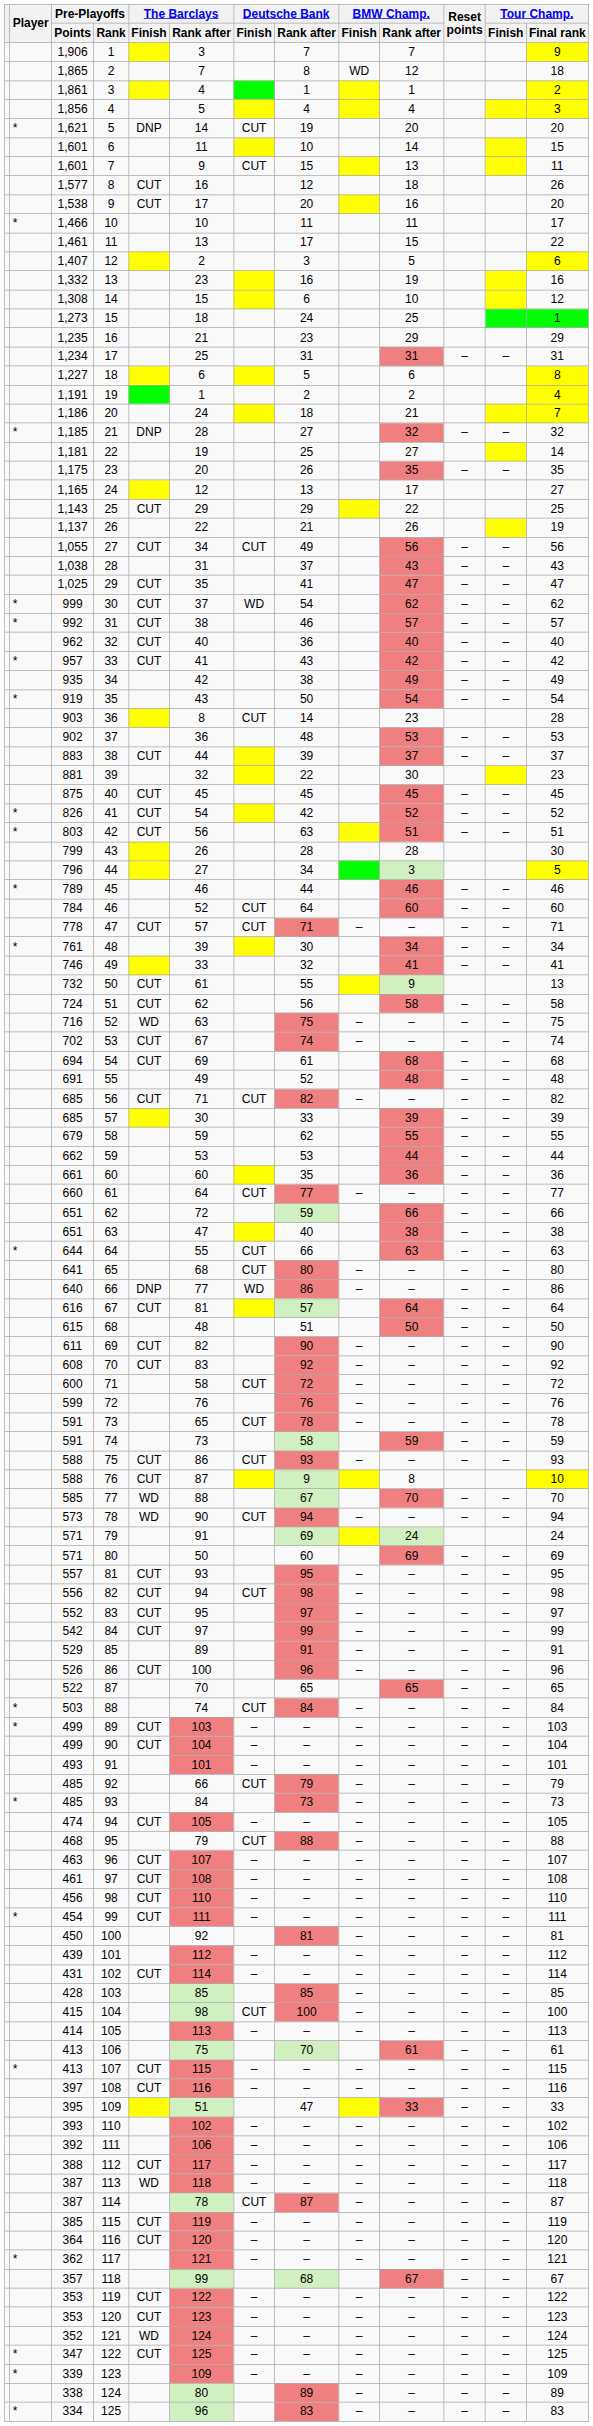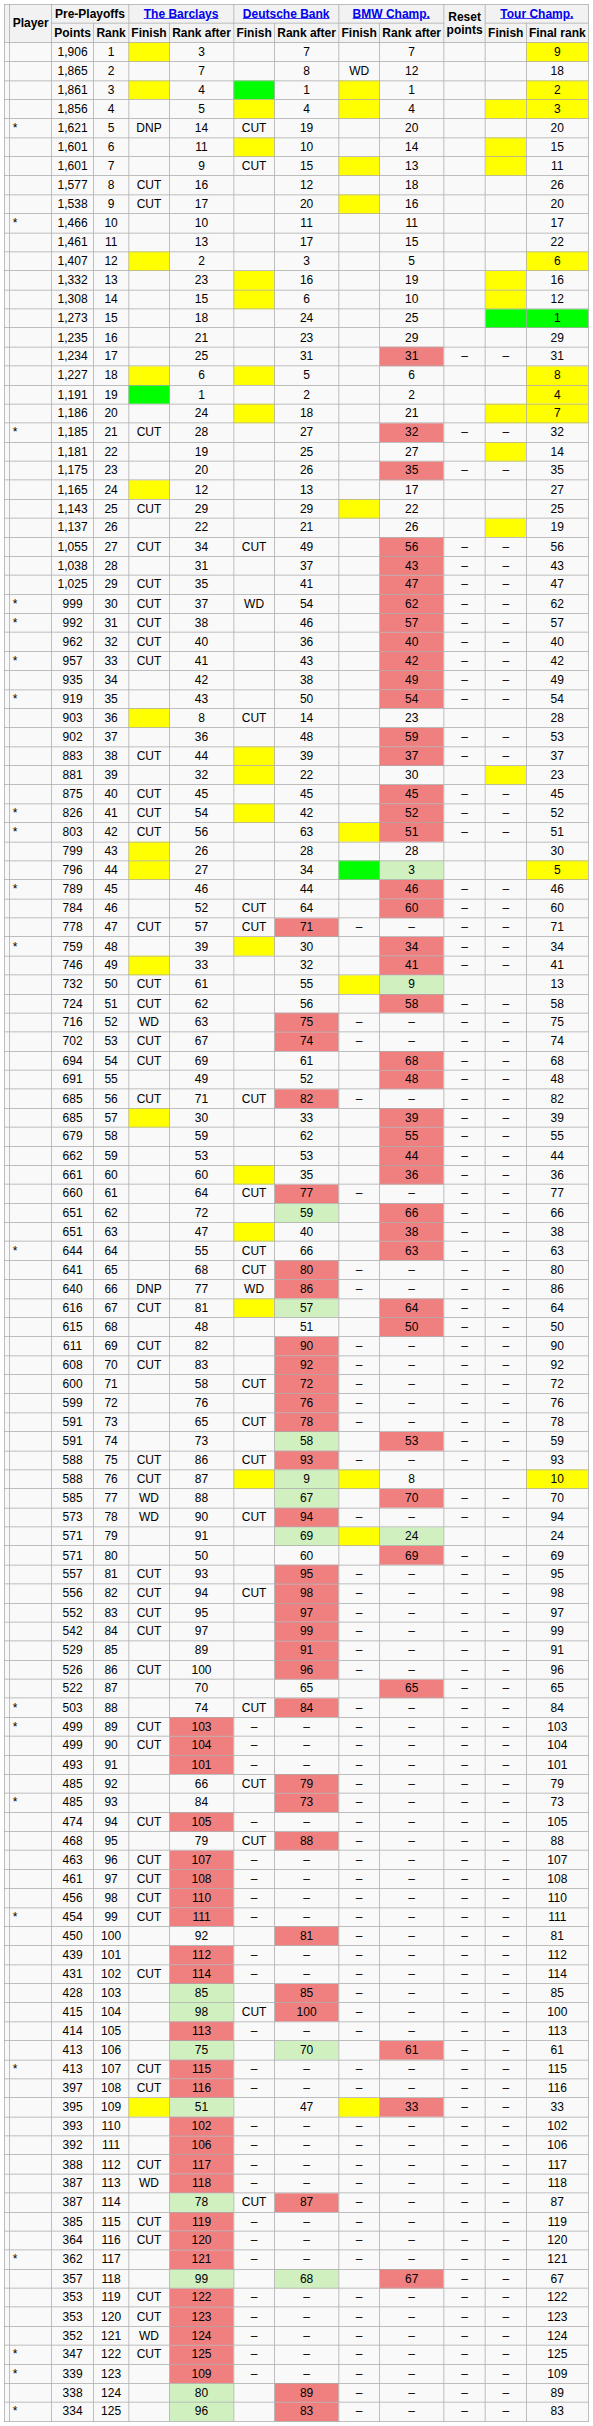(149, 432) DNP -> (149, 432) CUT
(412, 737) 53 -> (412, 737) 59
(73, 946) 761 -> (73, 946) 759
(412, 1441) 59 -> (412, 1441) 53
